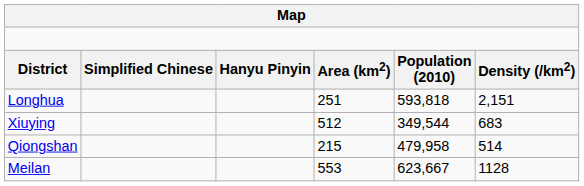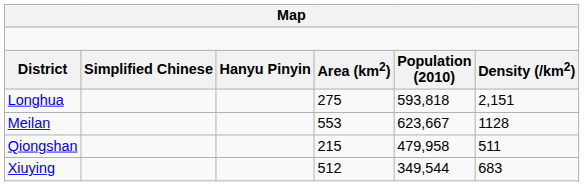(329, 100) 251 -> (329, 100) 275
rows swapped: (31, 123) <-> (29, 169)
(490, 146) 514 -> (490, 146) 511
